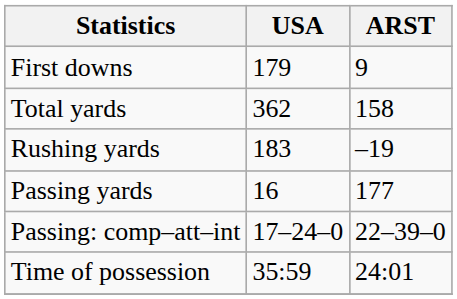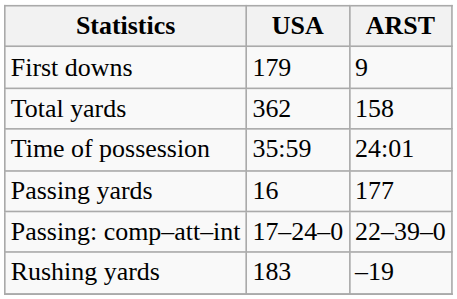rows swapped: (85, 149) <-> (110, 272)
